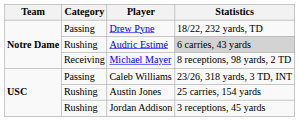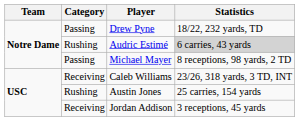(84, 60) Receiving -> (79, 60) Passing
(79, 76) Passing -> (84, 76) Receiving
(81, 108) Rushing -> (84, 108) Receiving
